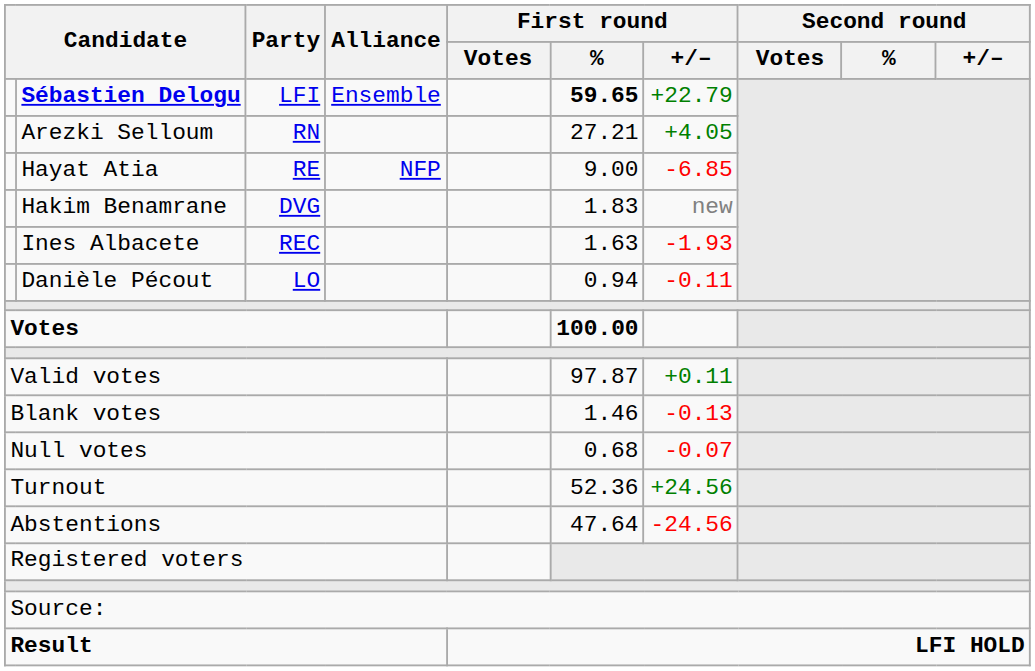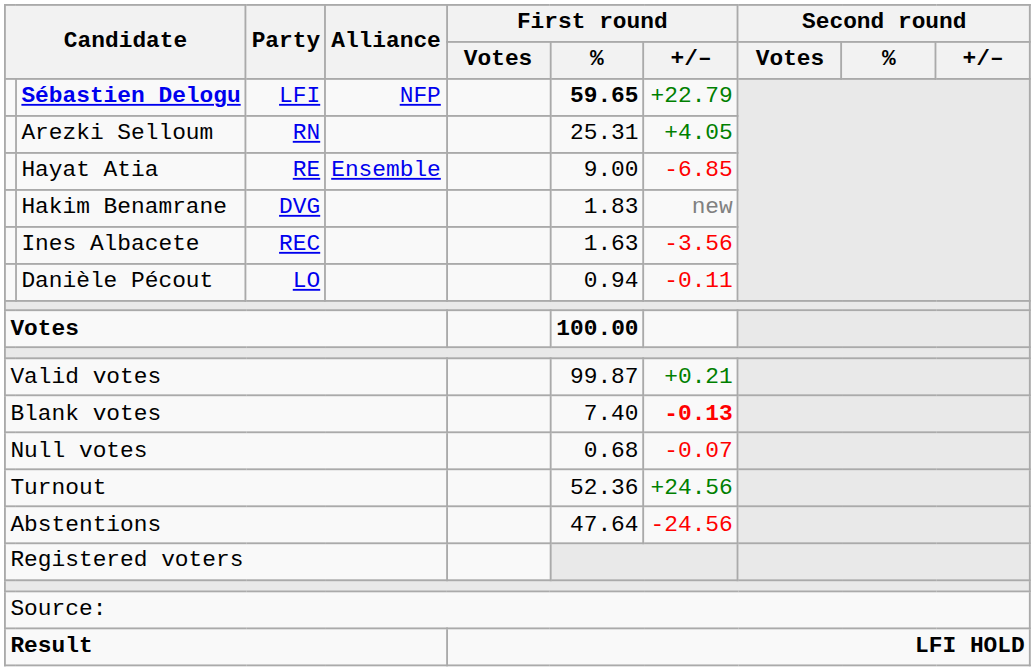(386, 97) Ensemble -> (420, 97) NFP
(604, 134) 27.21 -> (604, 134) 25.31
(420, 171) NFP -> (386, 171) Ensemble
(699, 245) -1.93 -> (699, 245) -3.56
(604, 378) 97.87 -> (604, 378) 99.87
(699, 378) +0.11 -> (699, 378) +0.21
(611, 415) 1.46 -> (611, 415) 7.40
(699, 415) normal -> (699, 415) bold
